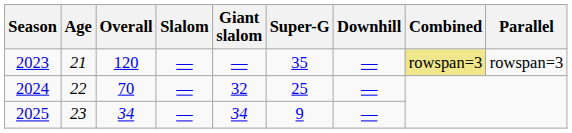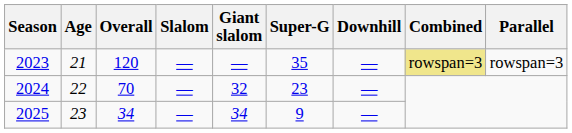(300, 88) 25 -> (300, 88) 23
